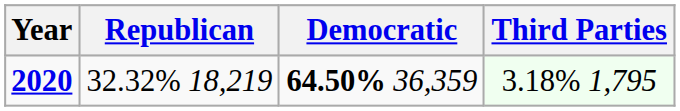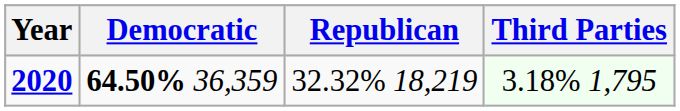columns swapped: (179, 30) <-> (382, 30)
